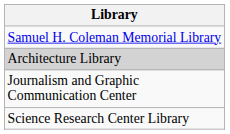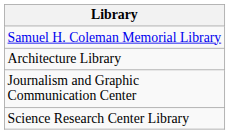(64, 59) lightgrey background -> (64, 59) no background
